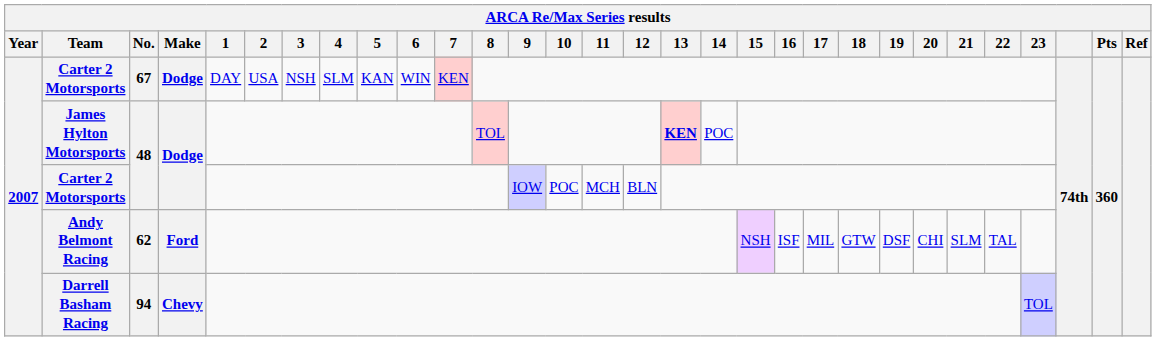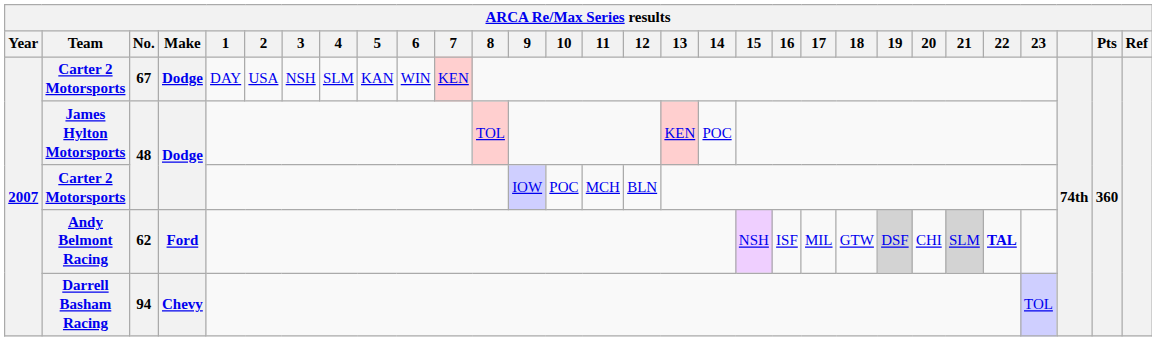(681, 132) bold -> (680, 132) normal
(897, 241) no background -> (895, 241) lightgrey background
(966, 241) no background -> (964, 241) lightgrey background
(1003, 241) normal -> (1002, 241) bold
